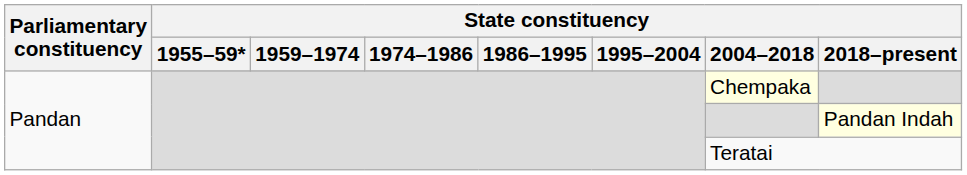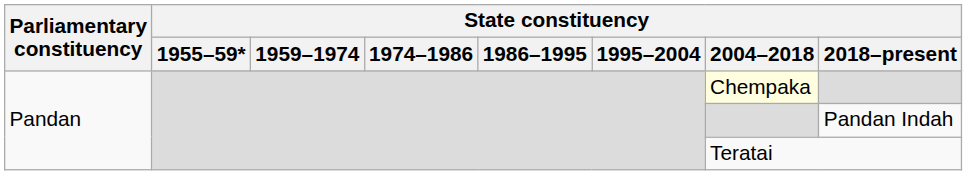(889, 119) lightyellow background -> (889, 119) no background
